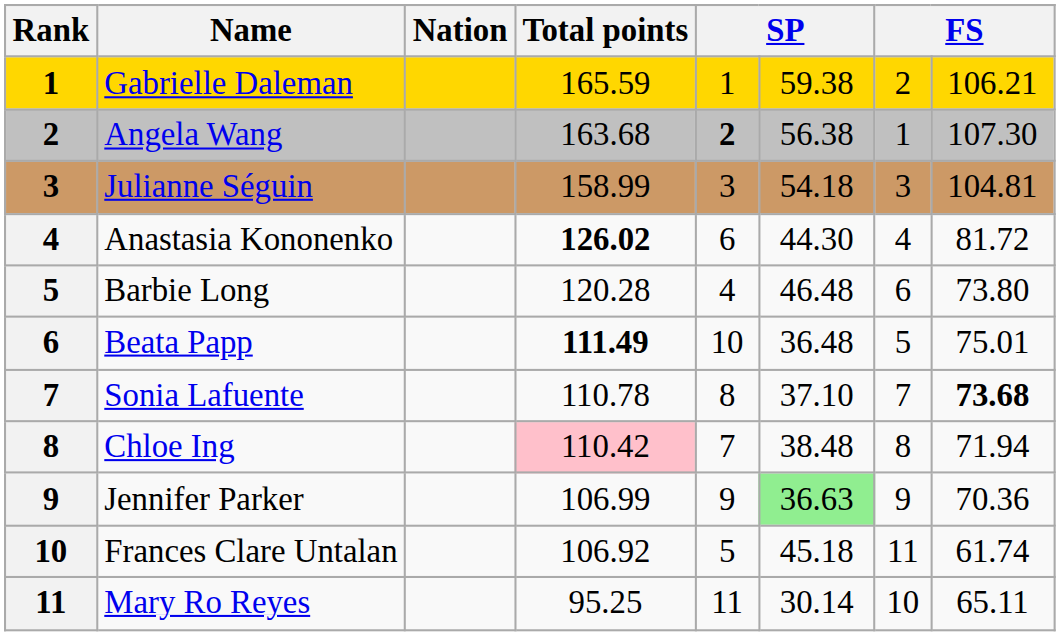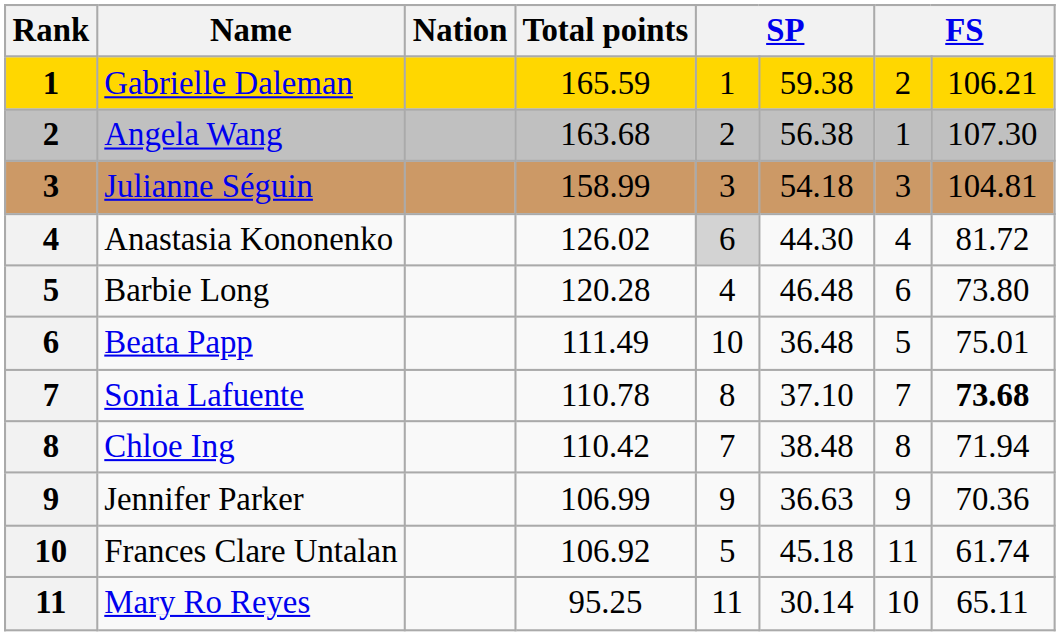(727, 134) bold -> (727, 134) normal
(605, 238) bold -> (605, 238) normal
(727, 238) no background -> (727, 238) lightgrey background
(605, 342) bold -> (605, 342) normal
(605, 446) pink background -> (605, 446) no background
(817, 498) lightgreen background -> (817, 498) no background
